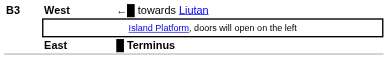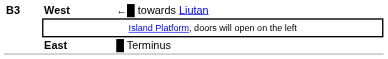(146, 45) bold -> (144, 45) normal
